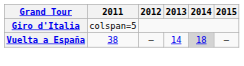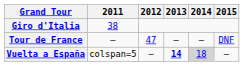(113, 26) colspan=5 -> (113, 26) 38
+ row: (46, 40)
(113, 40) 38 -> (113, 54) colspan=5
(176, 40) normal -> (176, 54) bold
